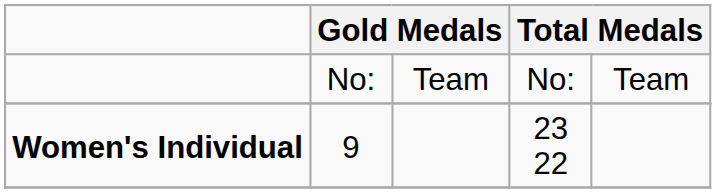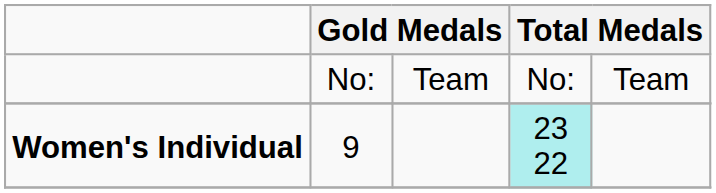(551, 146) no background -> (551, 146) paleturquoise background
